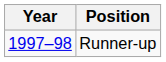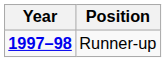(40, 43) normal -> (40, 43) bold
